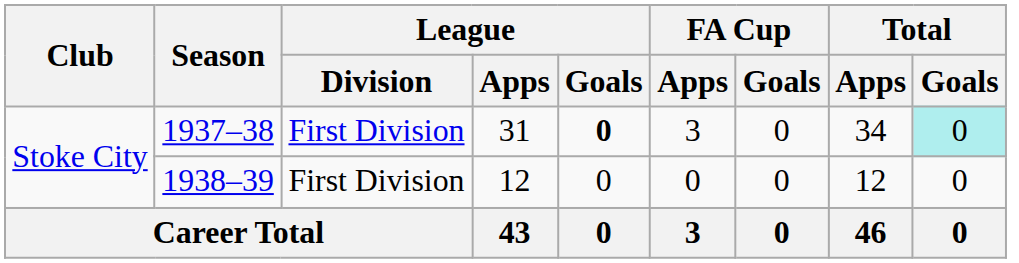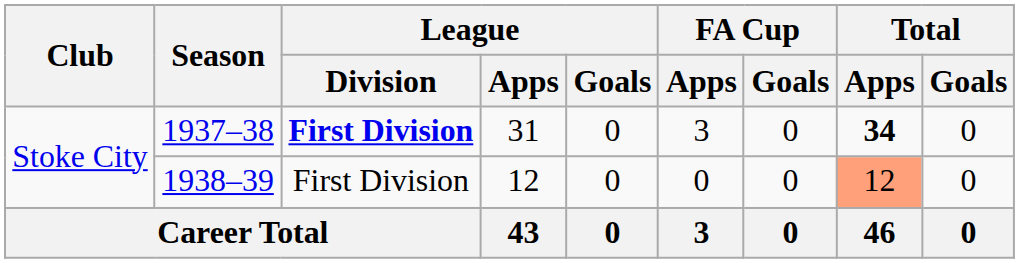(377, 130) normal -> (381, 130) bold
(604, 130) bold -> (612, 130) normal
(871, 130) normal -> (879, 130) bold
(960, 130) paleturquoise background -> (968, 130) no background
(871, 181) no background -> (879, 181) lightsalmon background
